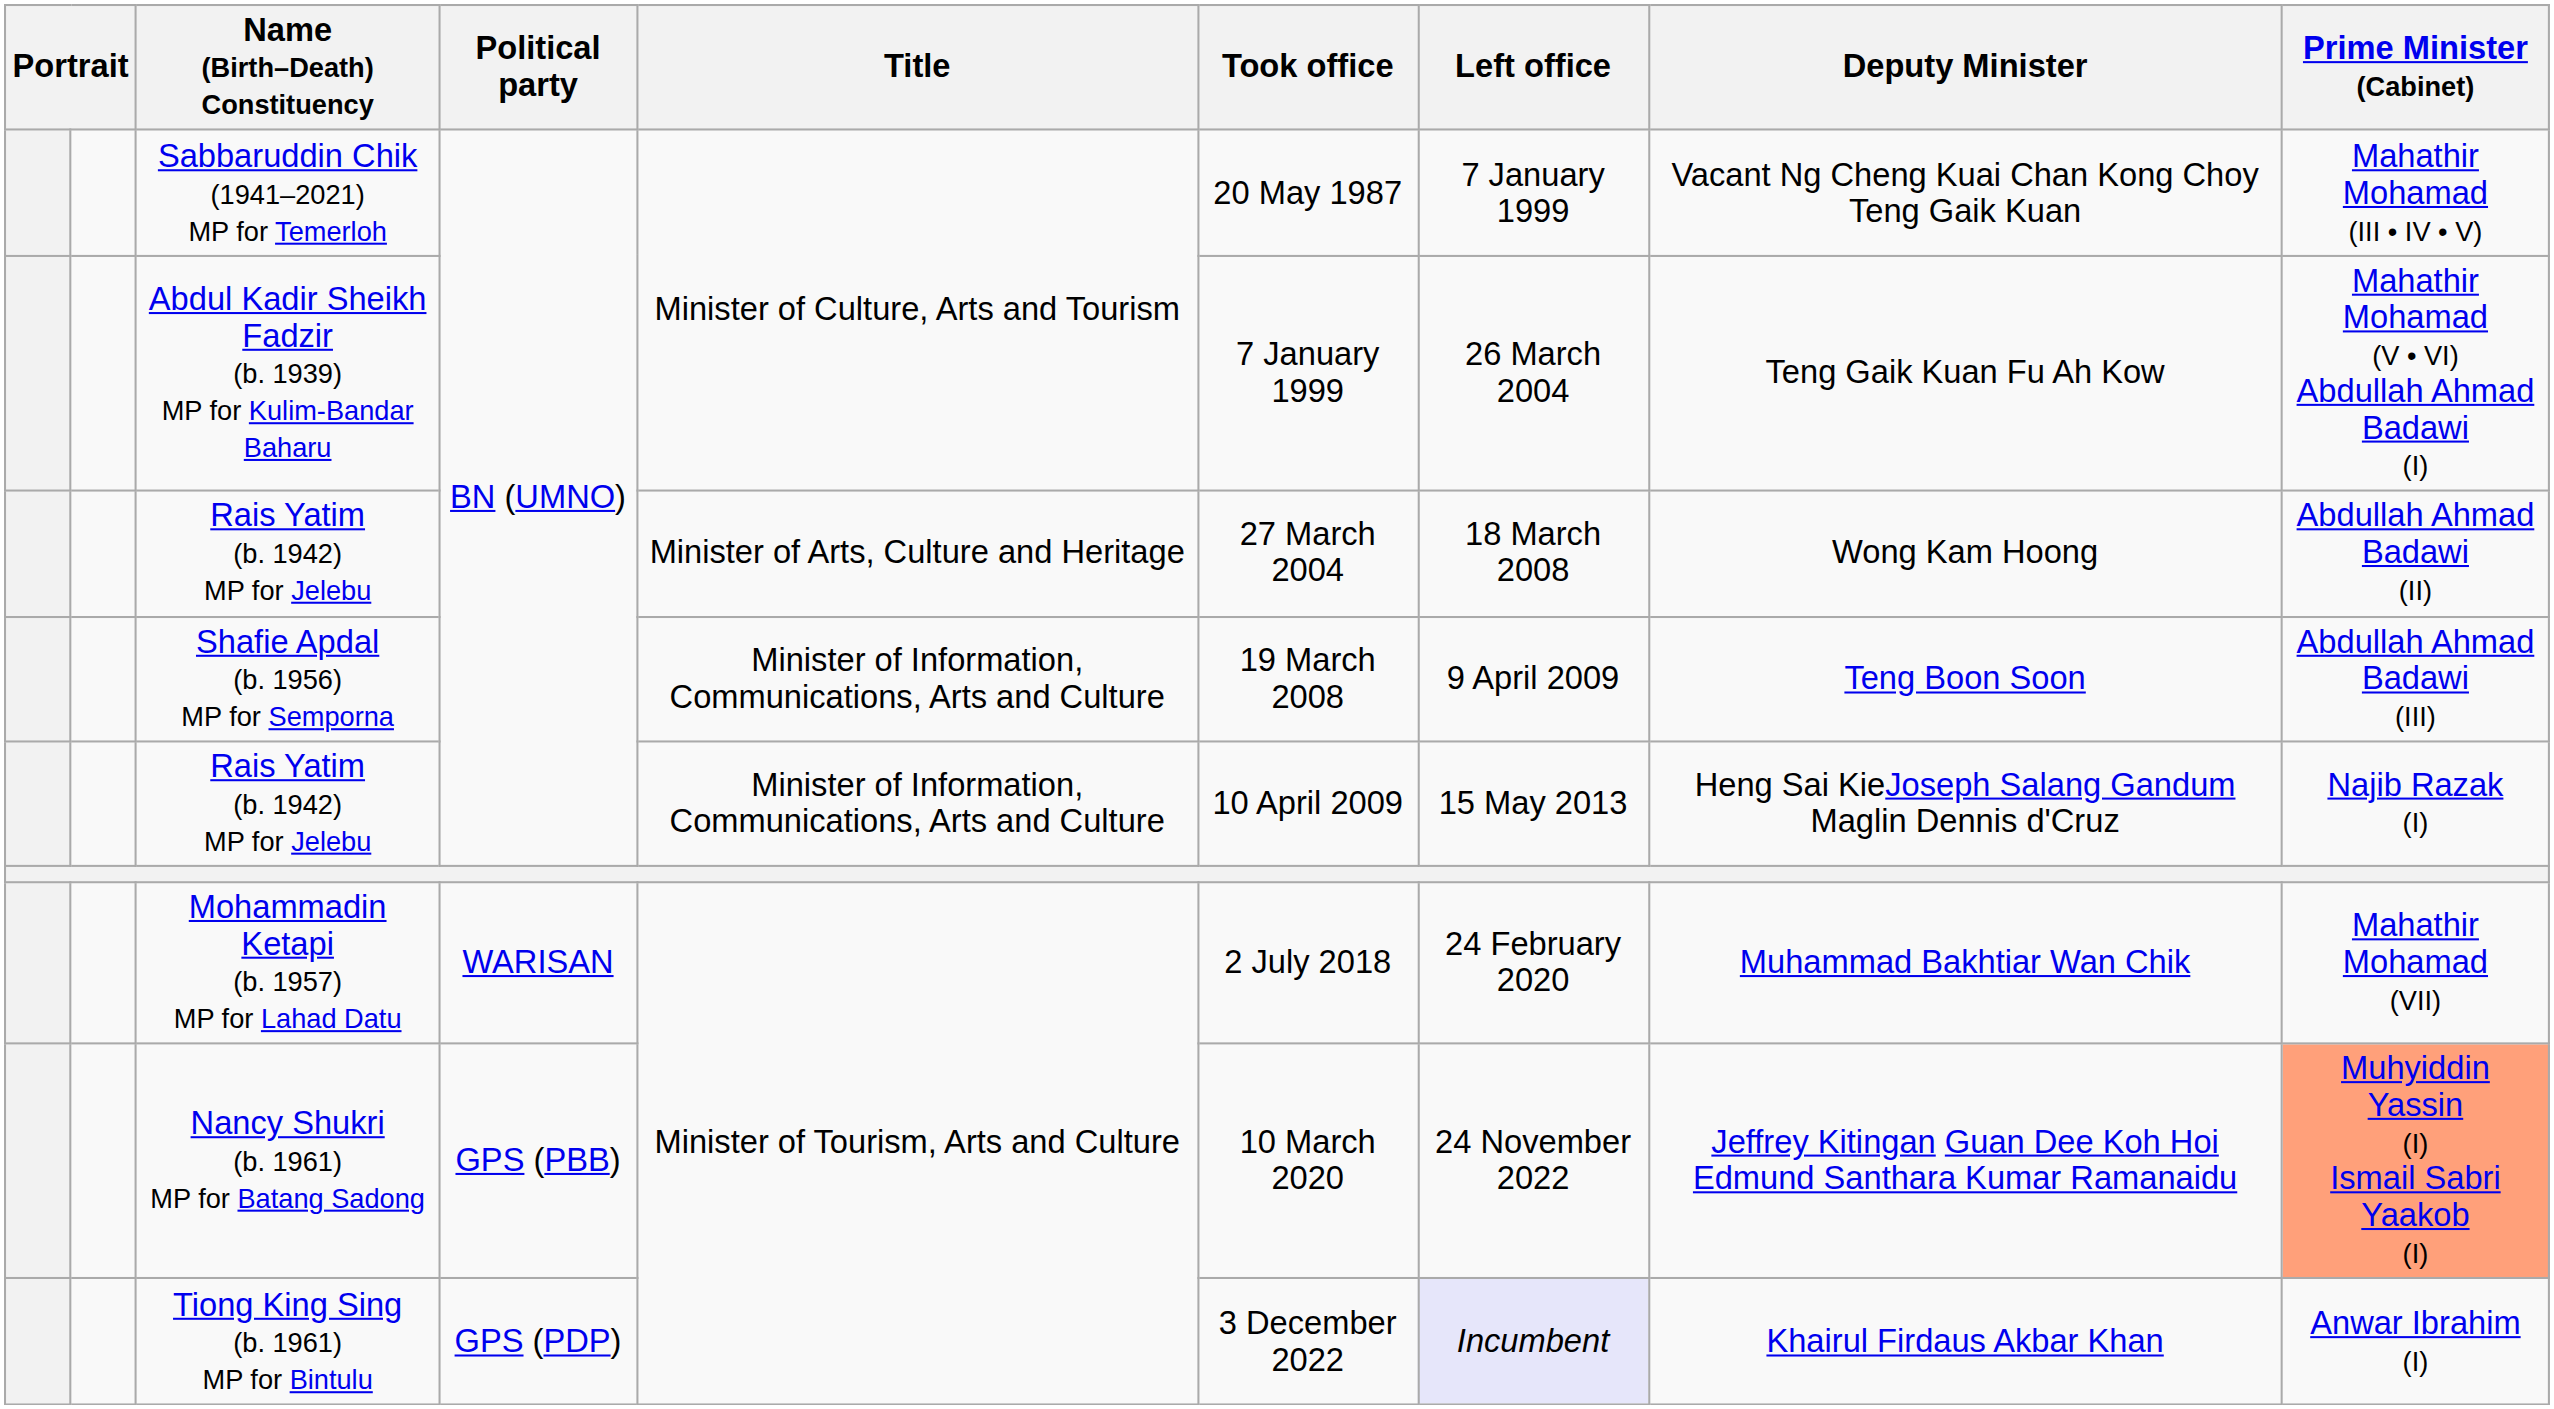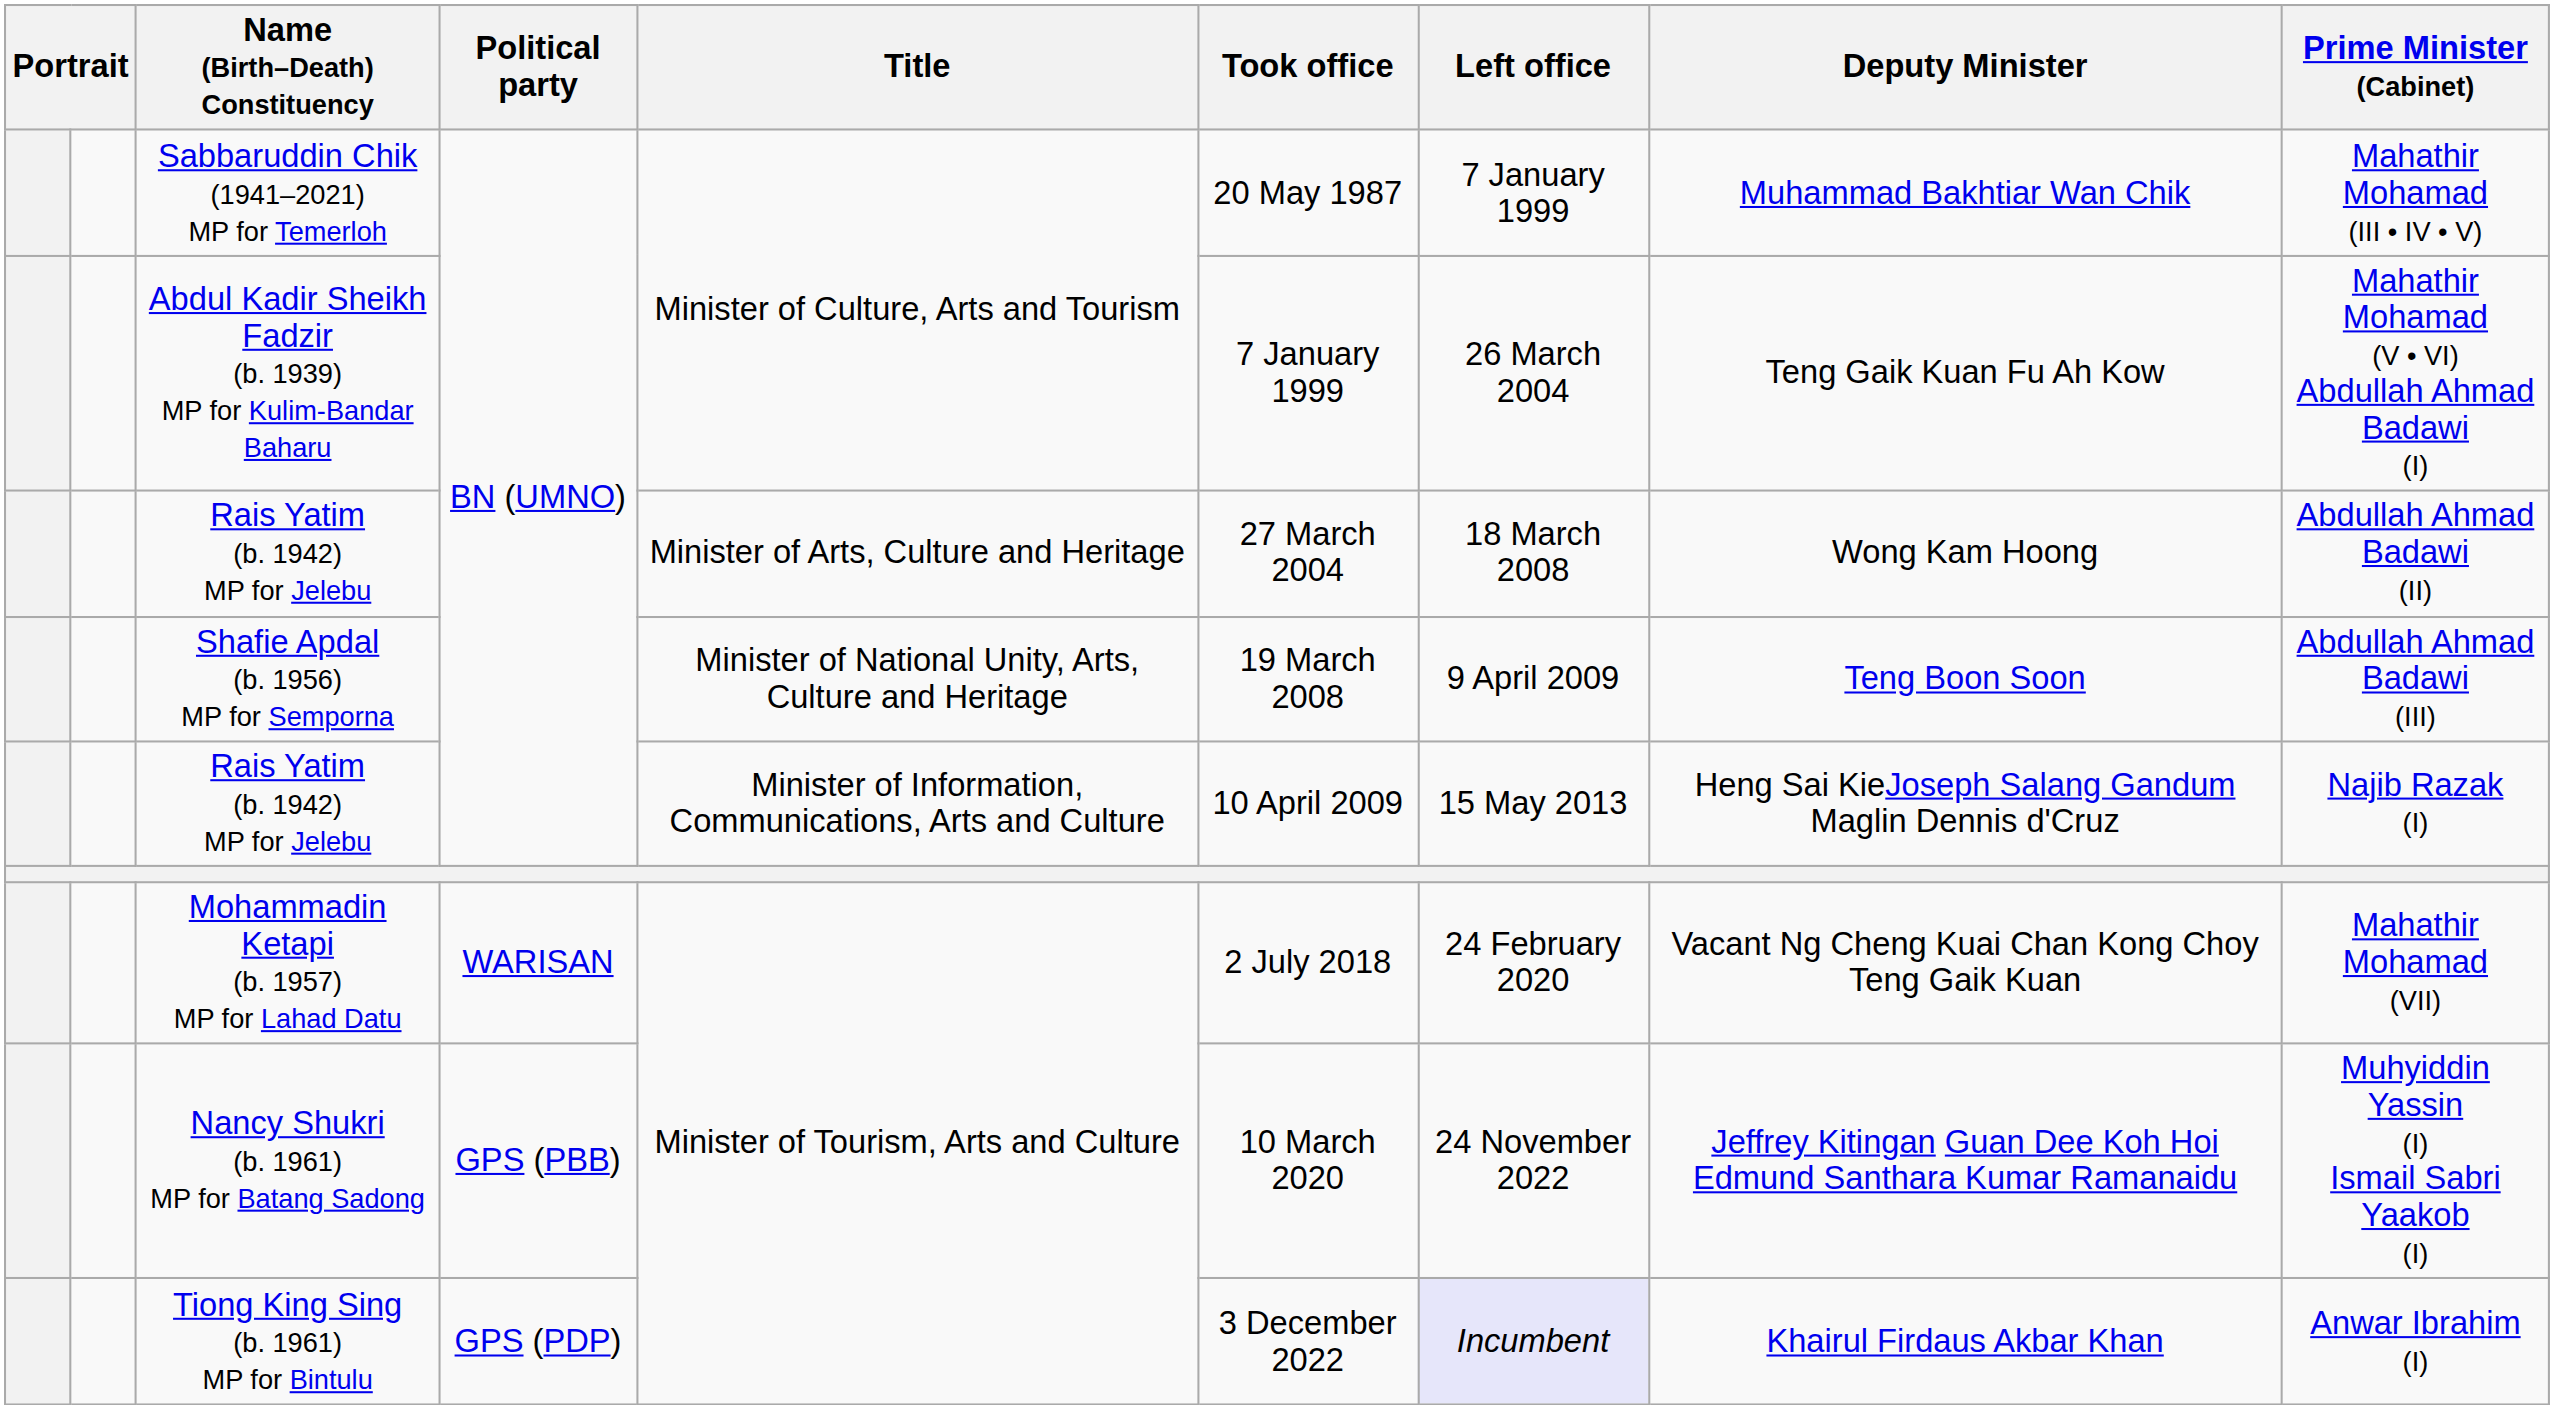(1965, 192) Vacant Ng Cheng Kuai Chan Kong Choy Teng Gaik Kuan -> (1965, 192) Muhammad Bakhtiar Wan Chik
(917, 678) Minister of Information, Communications, Arts and Culture -> (917, 678) Minister of National Unity, Arts, Culture and Heritage
(1965, 961) Muhammad Bakhtiar Wan Chik -> (1965, 961) Vacant Ng Cheng Kuai Chan Kong Choy Teng Gaik Kuan
(2415, 1160) lightsalmon background -> (2415, 1160) no background
